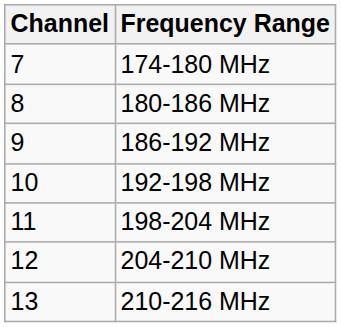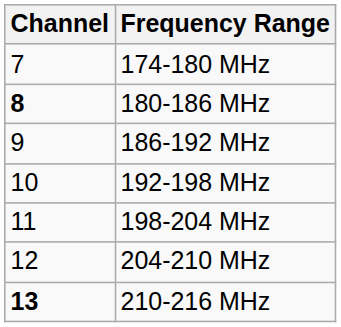(17, 103) normal -> (17, 103) bold
(24, 301) normal -> (24, 301) bold
